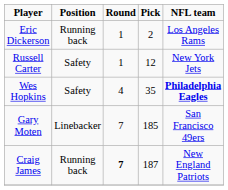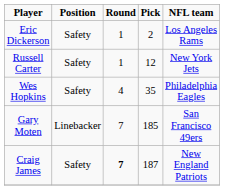(78, 35) Running back -> (78, 35) Safety
(193, 91) bold -> (191, 91) normal
(78, 165) Running back -> (78, 165) Safety
